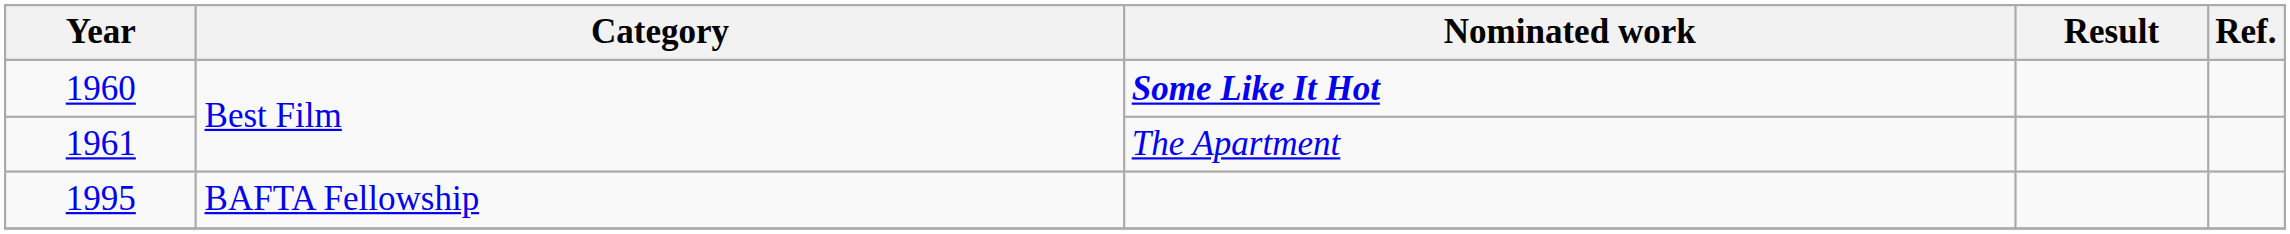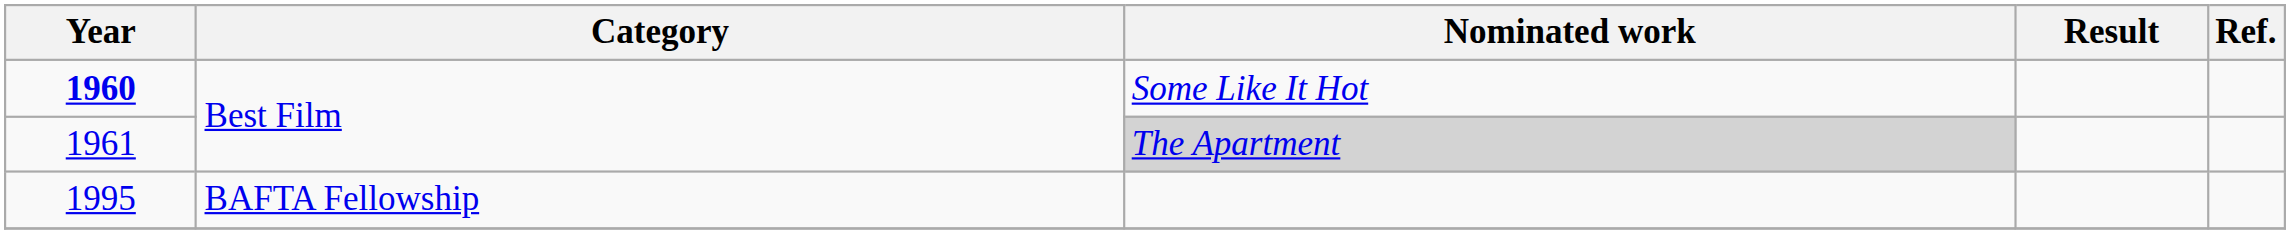(101, 87) normal -> (101, 87) bold
(1256, 87) bold -> (1250, 87) normal
(1236, 143) no background -> (1236, 143) lightgrey background
